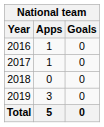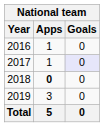(82, 63) no background -> (82, 63) lavender background
(49, 79) normal -> (49, 79) bold
